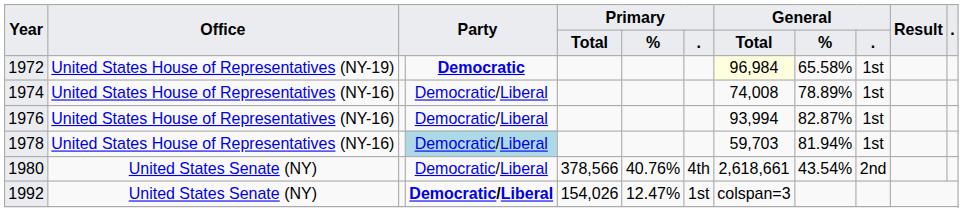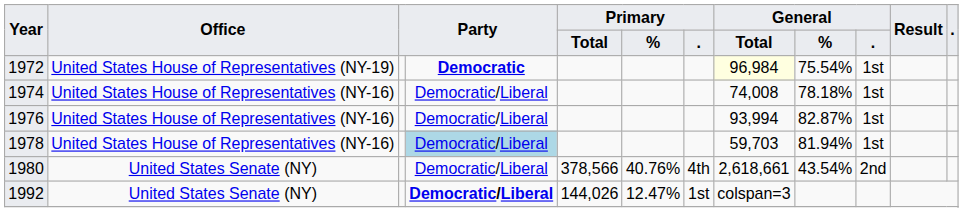(825, 68) 65.58% -> (825, 68) 75.54%
(825, 93) 78.89% -> (825, 93) 78.18%
(590, 194) 154,026 -> (590, 194) 144,026
